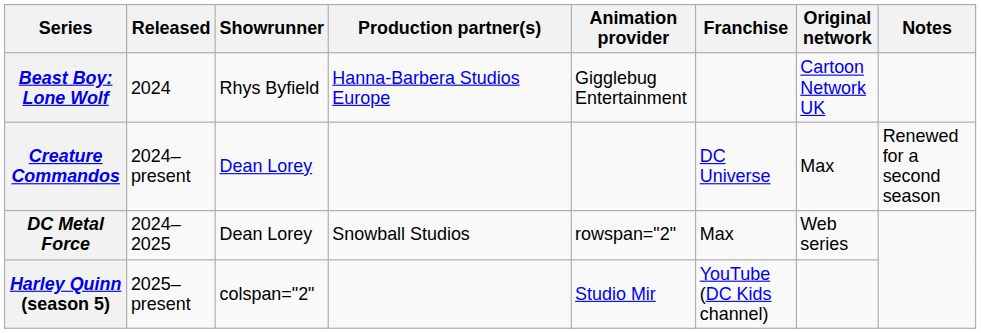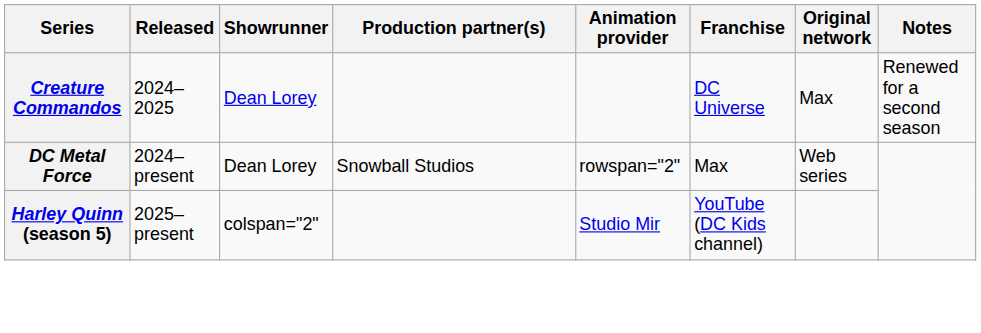- row: (66, 87)
(161, 166) 2024–present -> (159, 97) 2024–2025
(156, 235) 2024–2025 -> (164, 166) 2024–present
